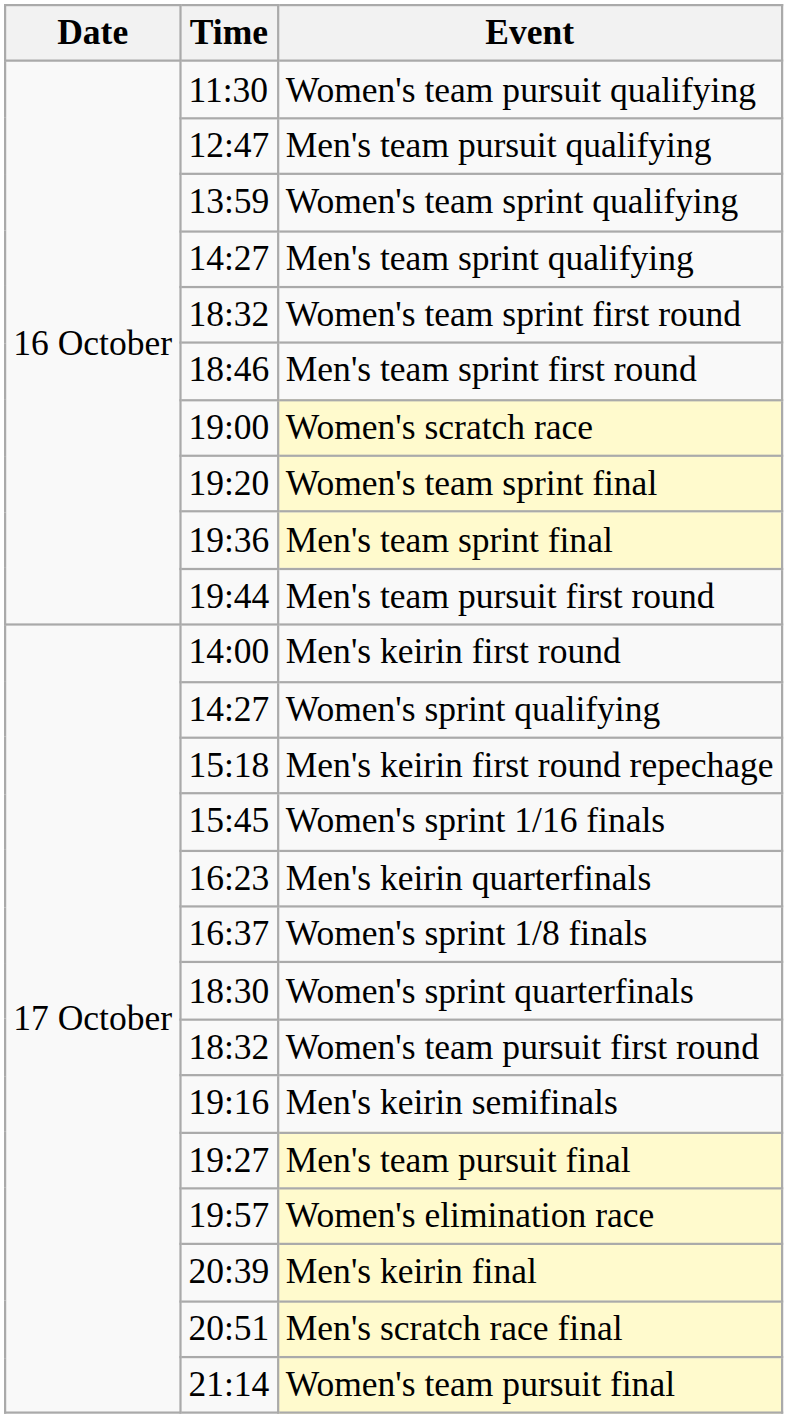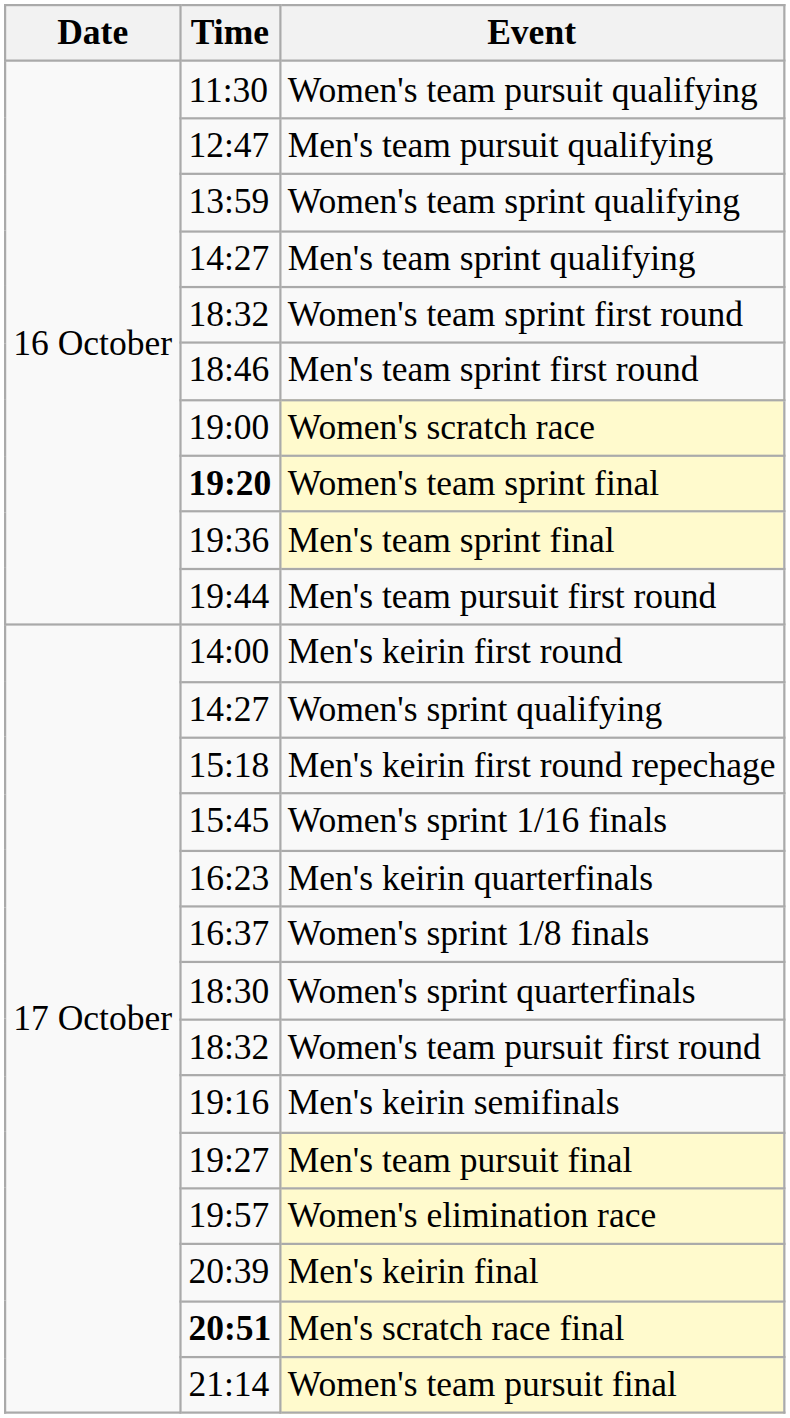(229, 483) normal -> (230, 483) bold
(229, 1328) normal -> (230, 1328) bold
